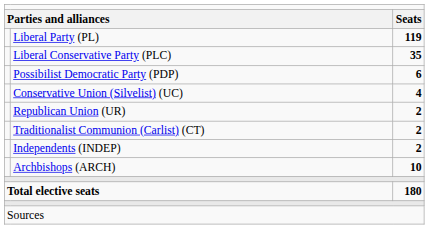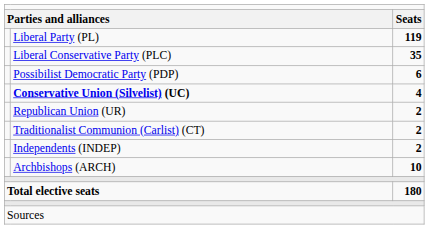(98, 93) normal -> (101, 93) bold
